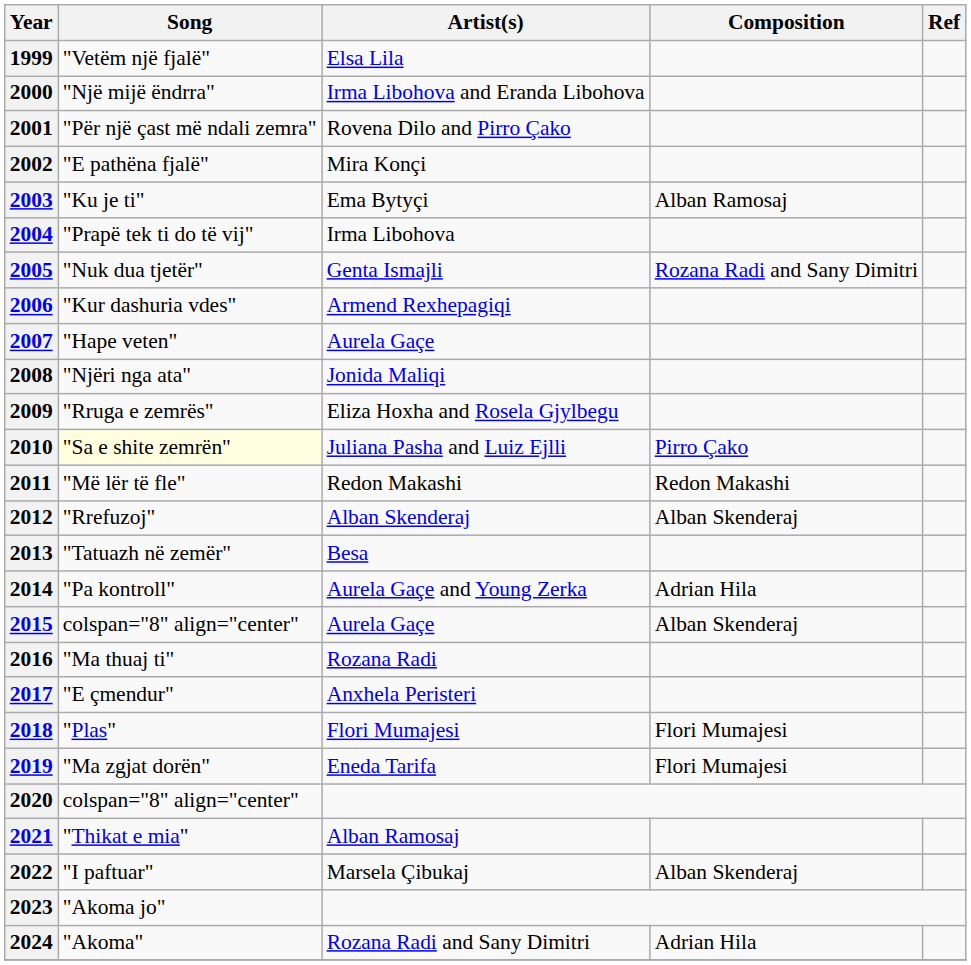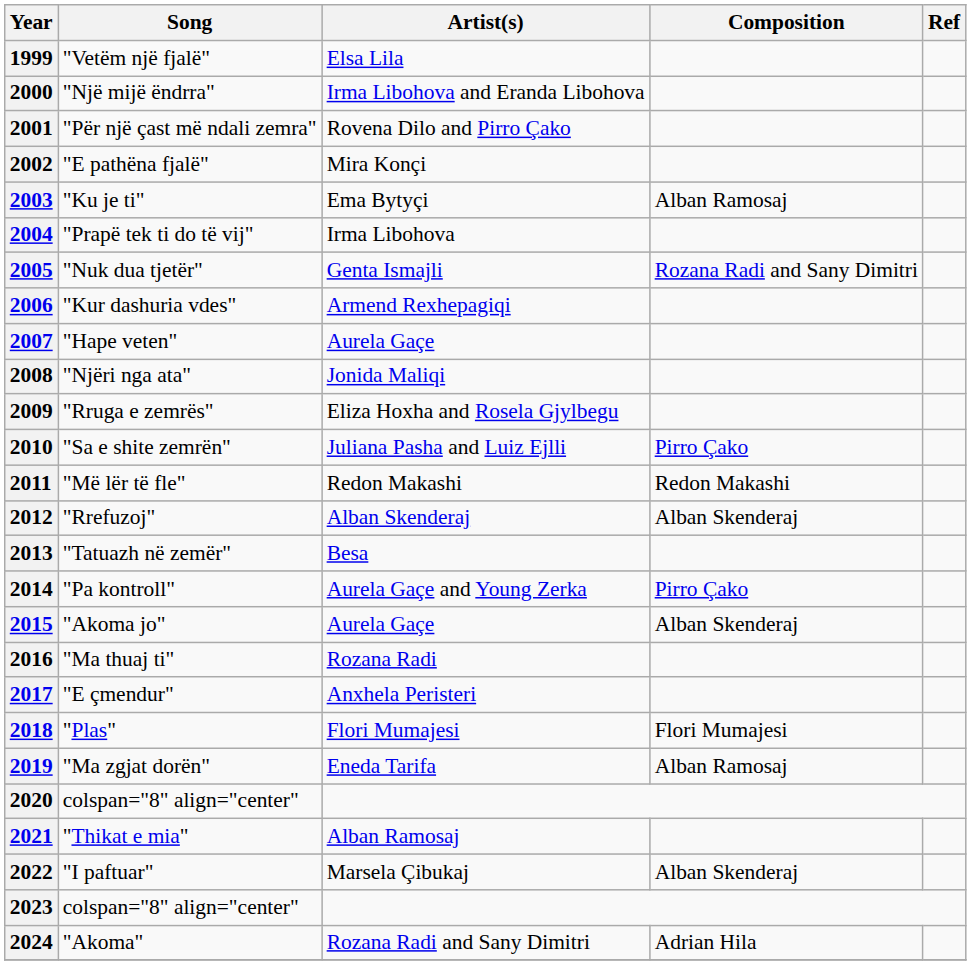(147, 447) lightyellow background -> (147, 447) no background
(706, 588) Adrian Hila -> (701, 588) Pirro Çako
(181, 624) colspan="8" align="center" -> (114, 624) "Akoma jo"
(721, 765) Flori Mumajesi -> (721, 765) Alban Ramosaj
(114, 907) "Akoma jo" -> (181, 907) colspan="8" align="center"
